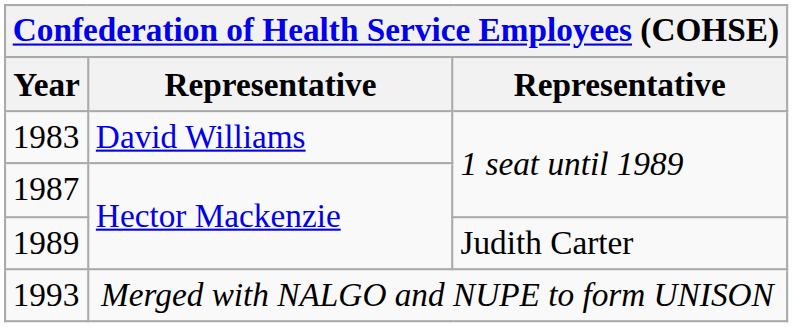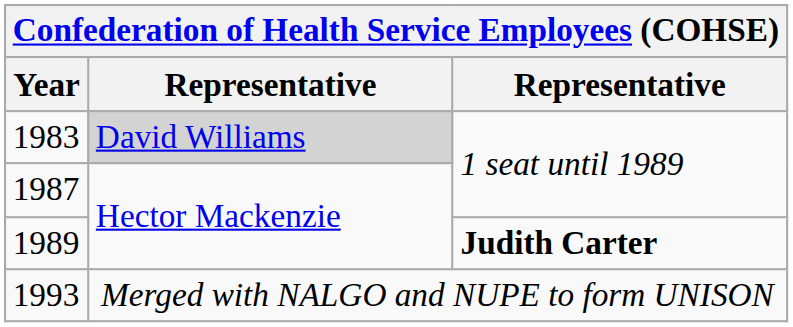(201, 136) no background -> (201, 136) lightgrey background
(547, 242) normal -> (559, 242) bold
